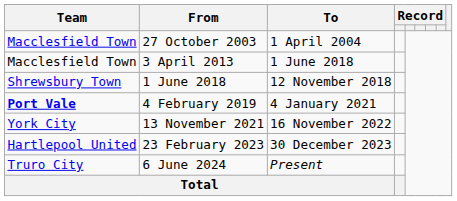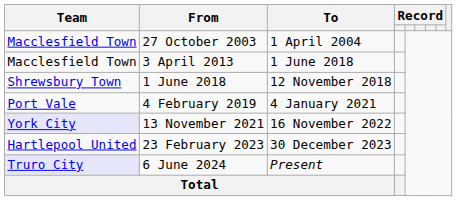(42, 103) bold -> (42, 103) normal
(42, 124) no background -> (42, 124) lavender background
(45, 165) no background -> (45, 165) lavender background
